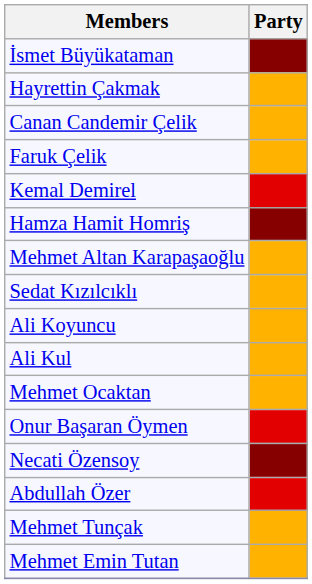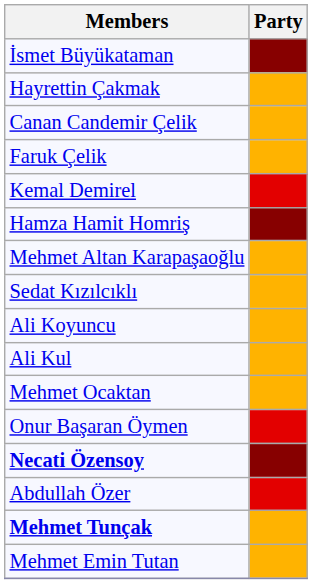(74, 460) normal -> (77, 460) bold
(76, 527) normal -> (81, 527) bold
